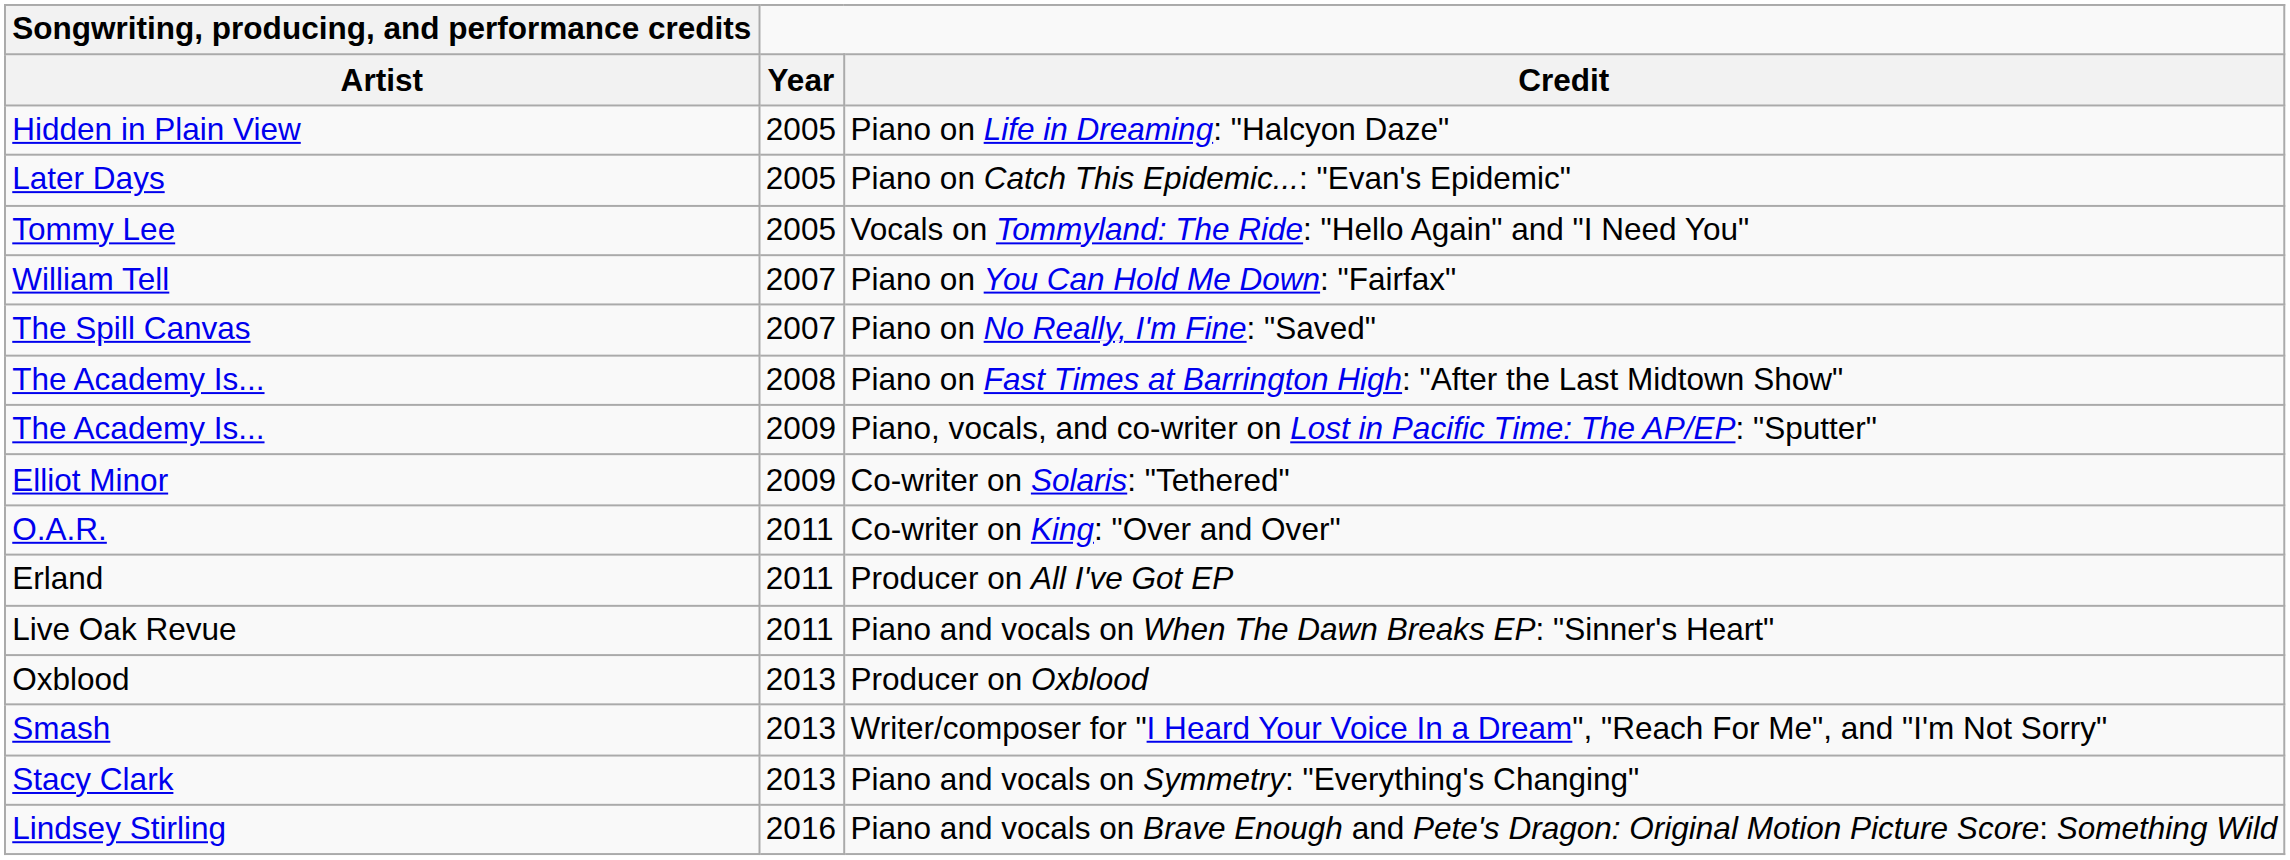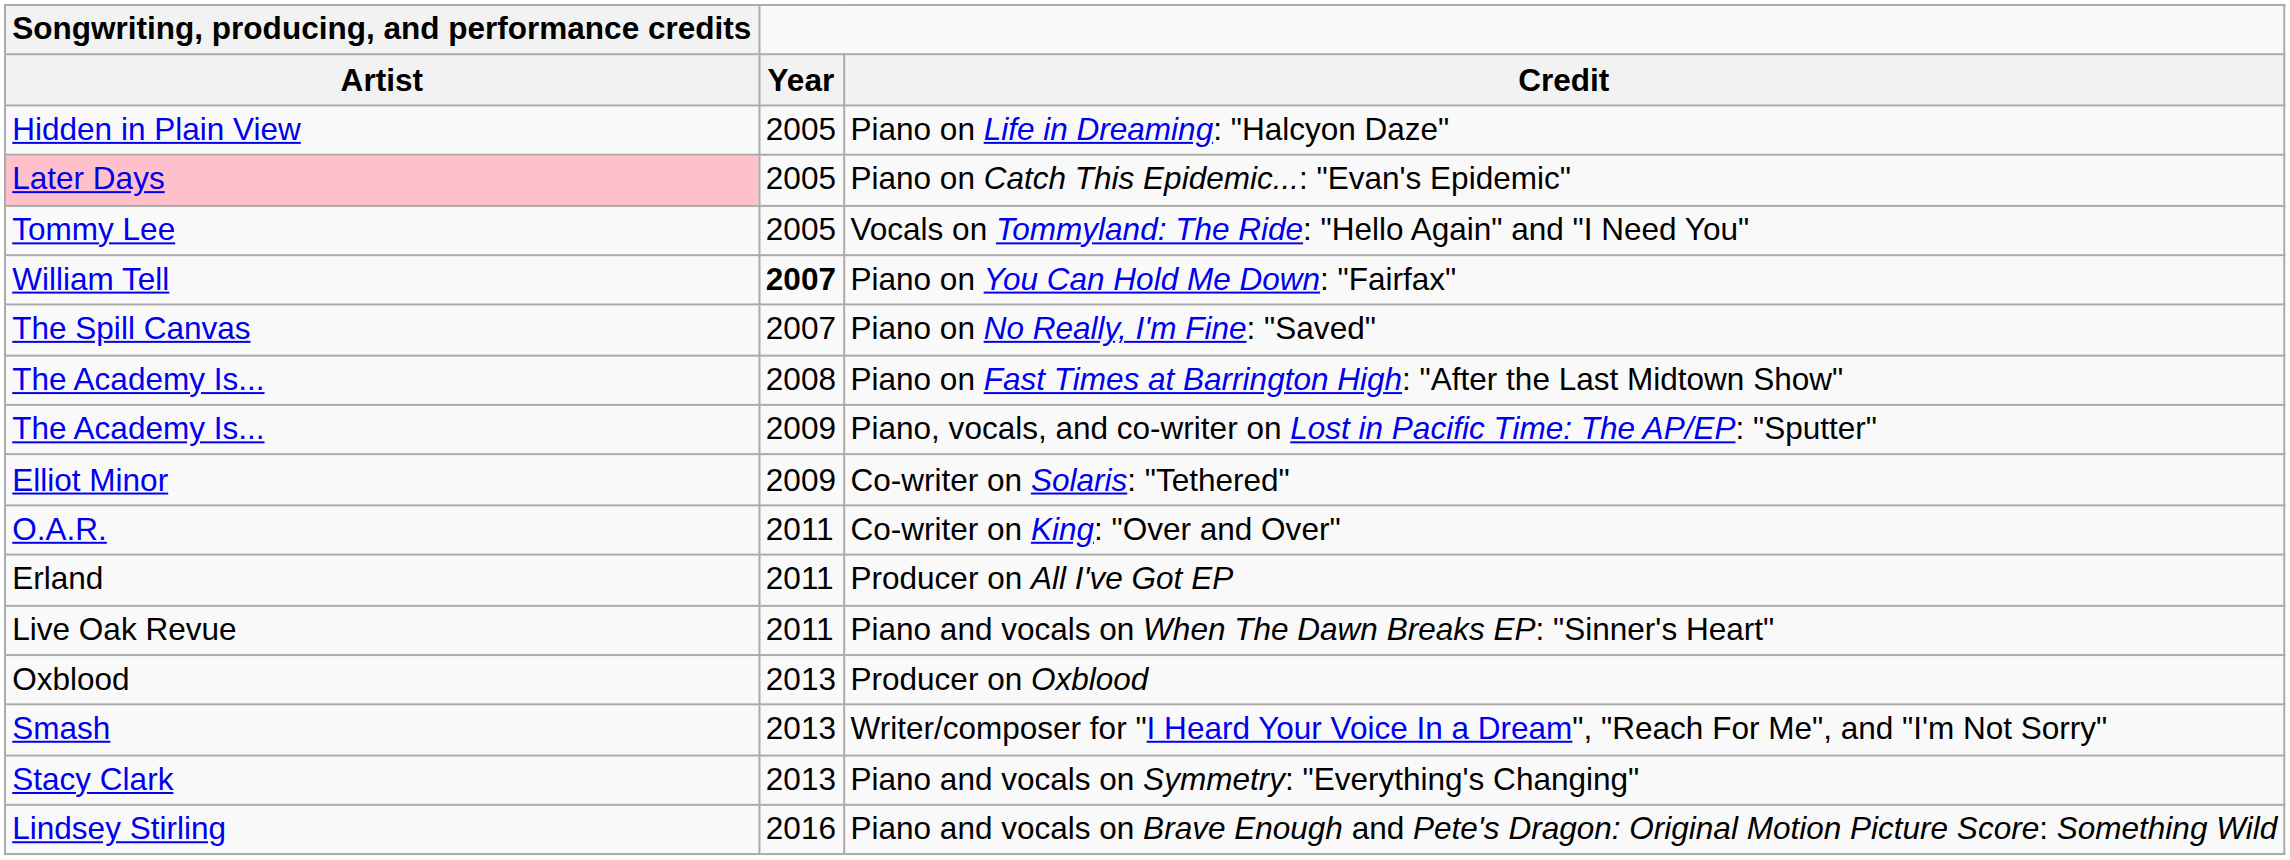(88, 179) no background -> (88, 179) pink background
(801, 279) normal -> (801, 279) bold
